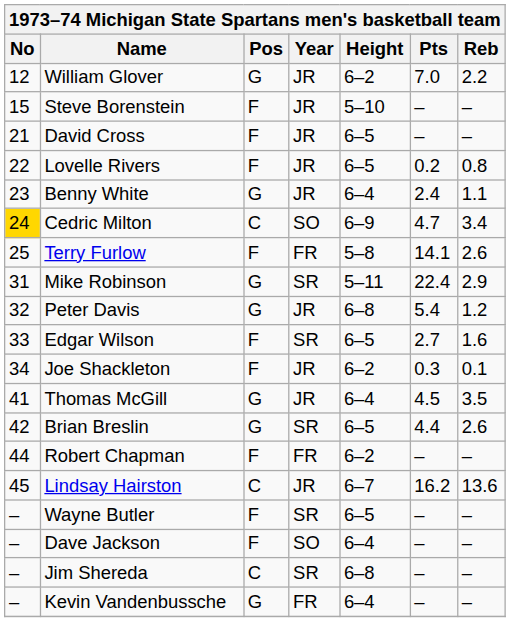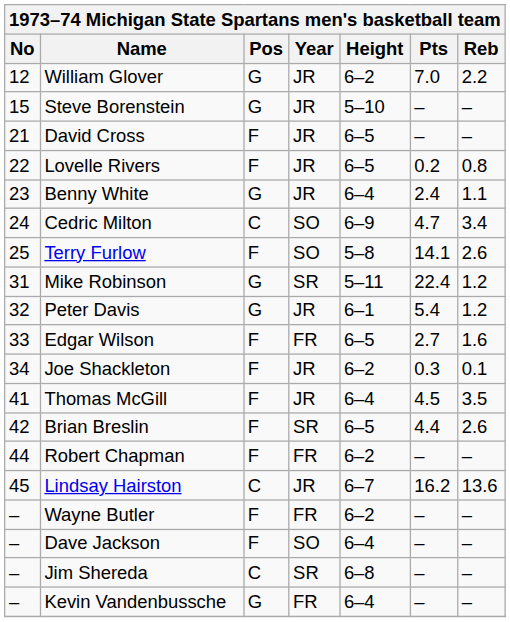(253, 107) F -> (255, 107) G
(19, 223) gold background -> (19, 223) no background
(305, 253) FR -> (306, 253) SO
(475, 282) 2.9 -> (475, 282) 1.2
(359, 311) 6–8 -> (359, 311) 6–1
(306, 340) SR -> (305, 340) FR
(255, 398) G -> (253, 398) F
(255, 427) G -> (253, 427) F
(306, 515) SR -> (305, 515) FR
(359, 515) 6–5 -> (359, 515) 6–2
